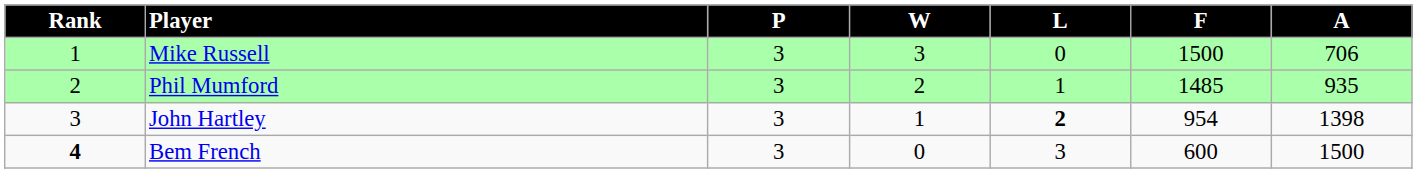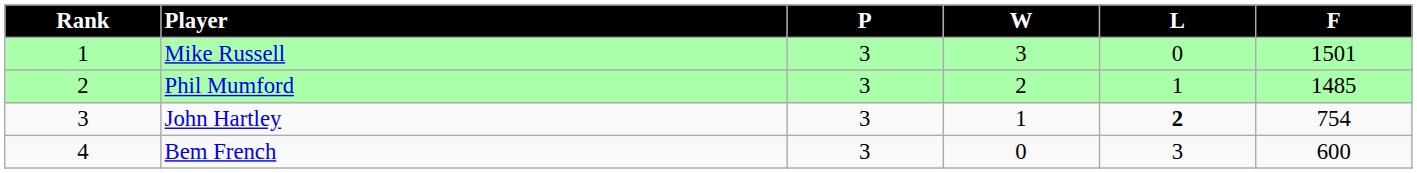- column: (1342, 20)
(1201, 53) 1500 -> (1334, 53) 1501
(1201, 118) 954 -> (1334, 118) 754
(75, 151) bold -> (83, 151) normal
